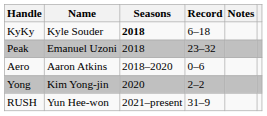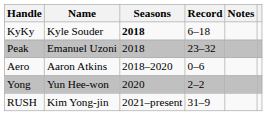(78, 84) Kim Yong-jin -> (78, 84) Yun Hee-won
(78, 102) Yun Hee-won -> (78, 102) Kim Yong-jin
